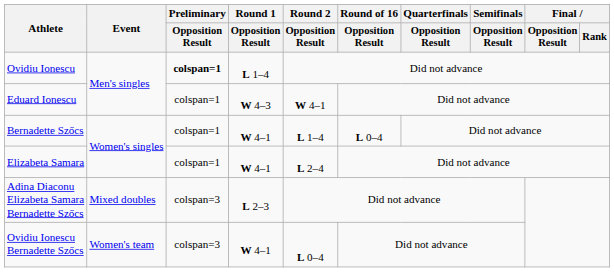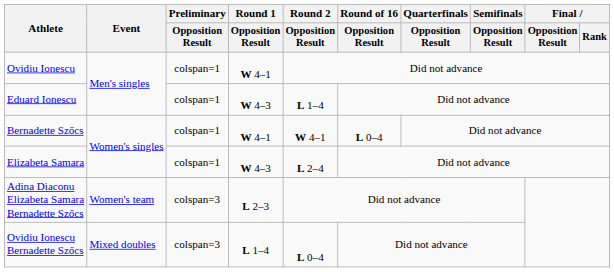(197, 68) bold -> (197, 68) normal
(256, 75) L 1–4 -> (256, 75) W 4–1
(310, 106) W 4–1 -> (310, 106) L 1–4
(310, 137) L 1–4 -> (310, 137) W 4–1
(256, 169) W 4–1 -> (256, 169) W 4–3
(122, 200) Mixed doubles -> (122, 200) Women's team
(122, 245) Women's team -> (122, 245) Mixed doubles
(256, 251) W 4–1 -> (256, 251) L 1–4
